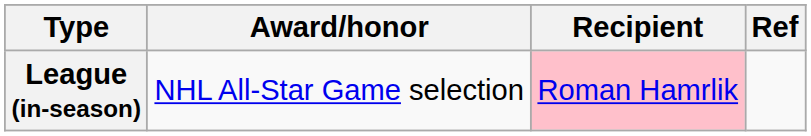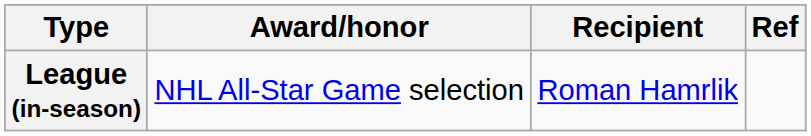(638, 90) pink background -> (638, 90) no background
